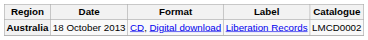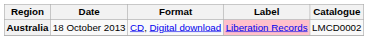(267, 27) no background -> (267, 27) pink background
